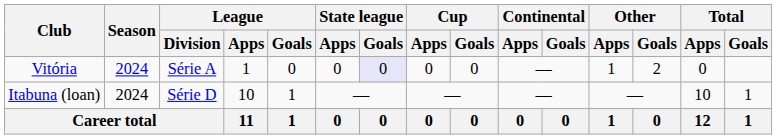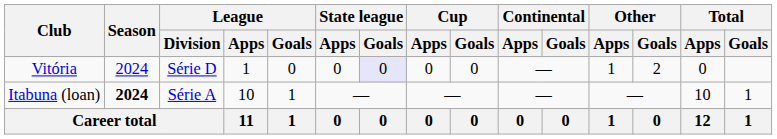(192, 69) Série A -> (192, 69) Série D
(132, 95) normal -> (132, 95) bold
(192, 95) Série D -> (192, 95) Série A
